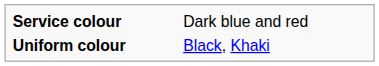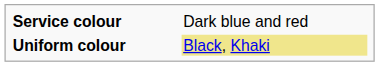(227, 45) no background -> (227, 45) khaki background
